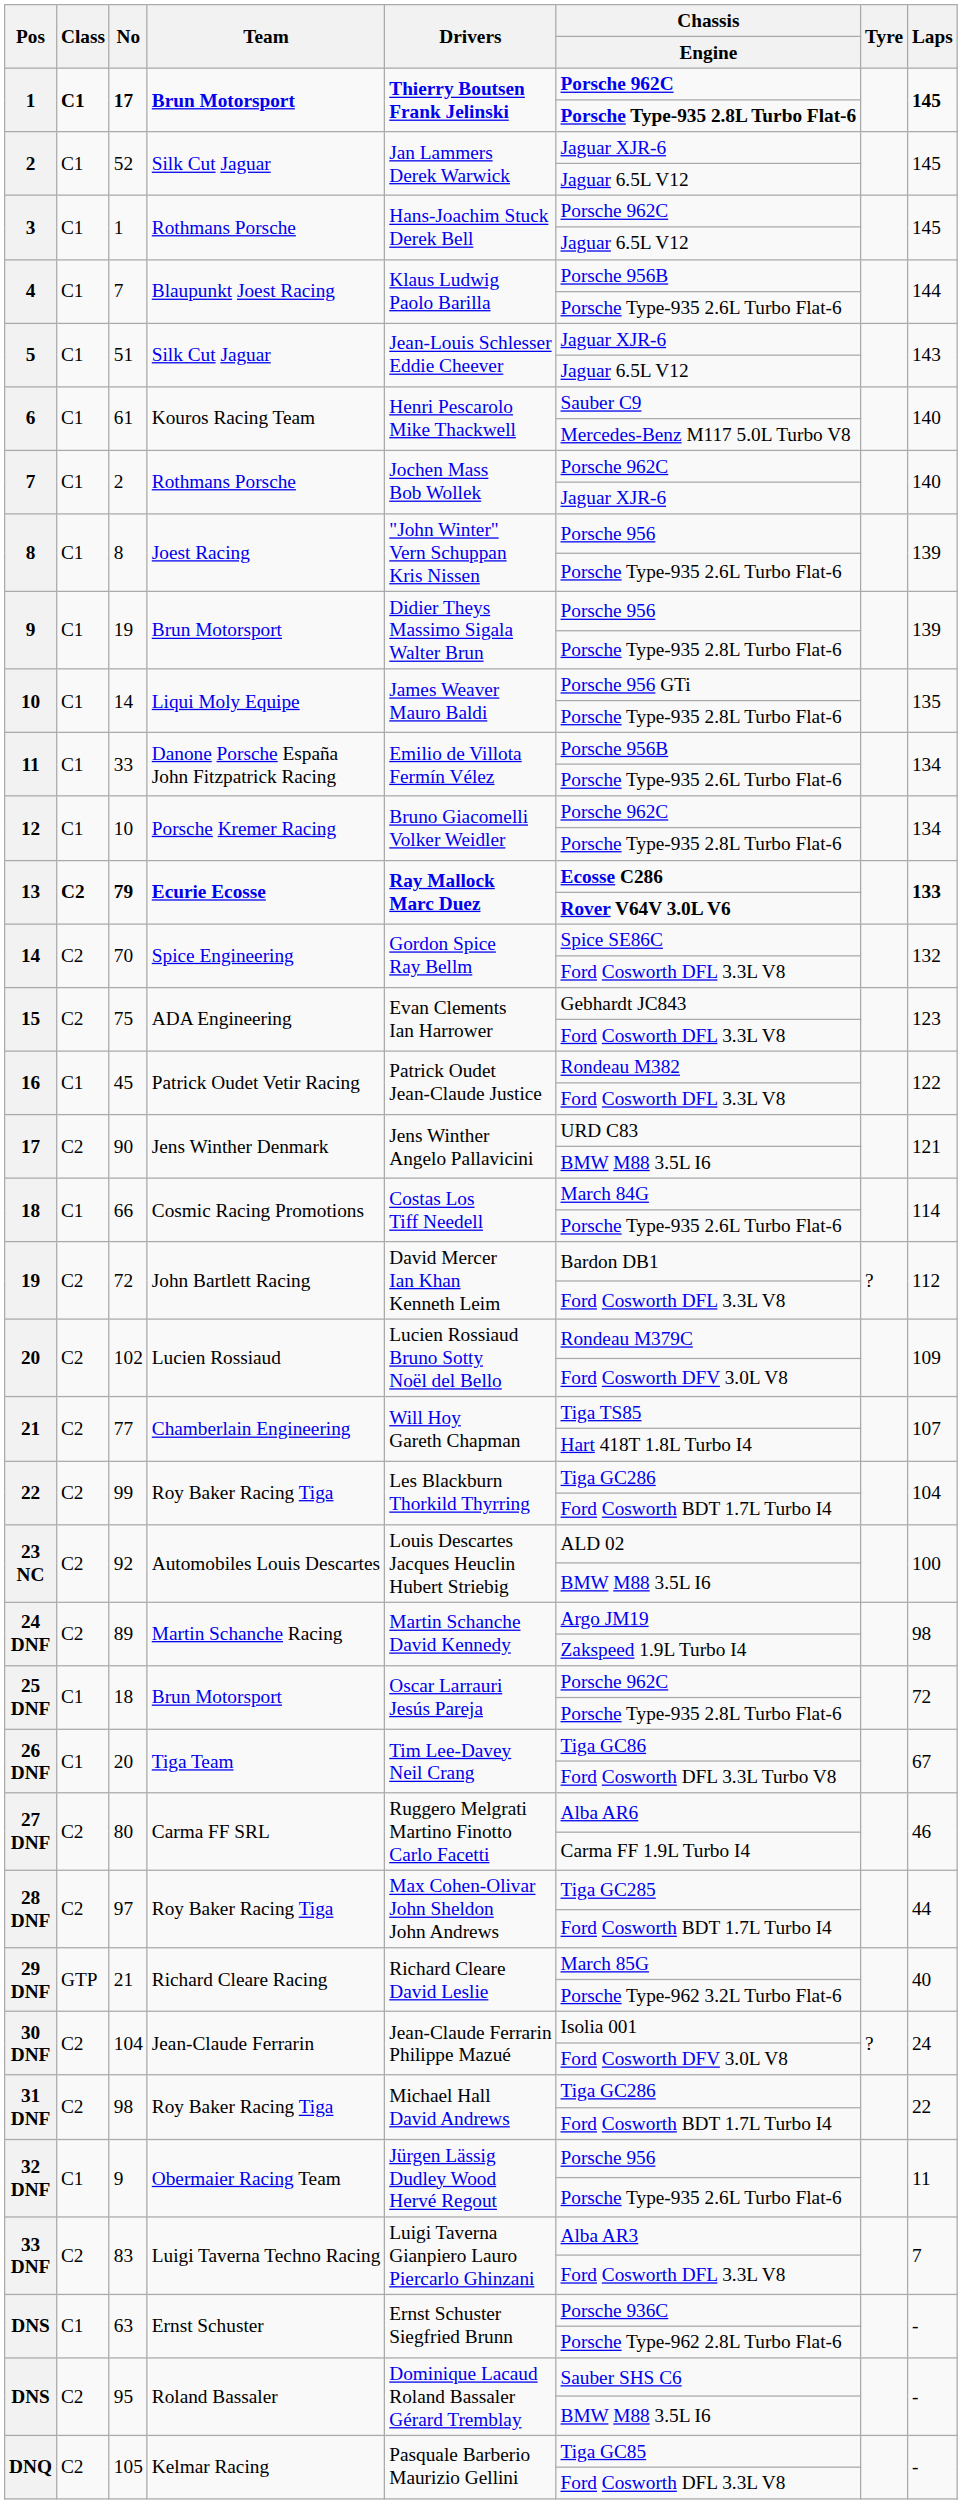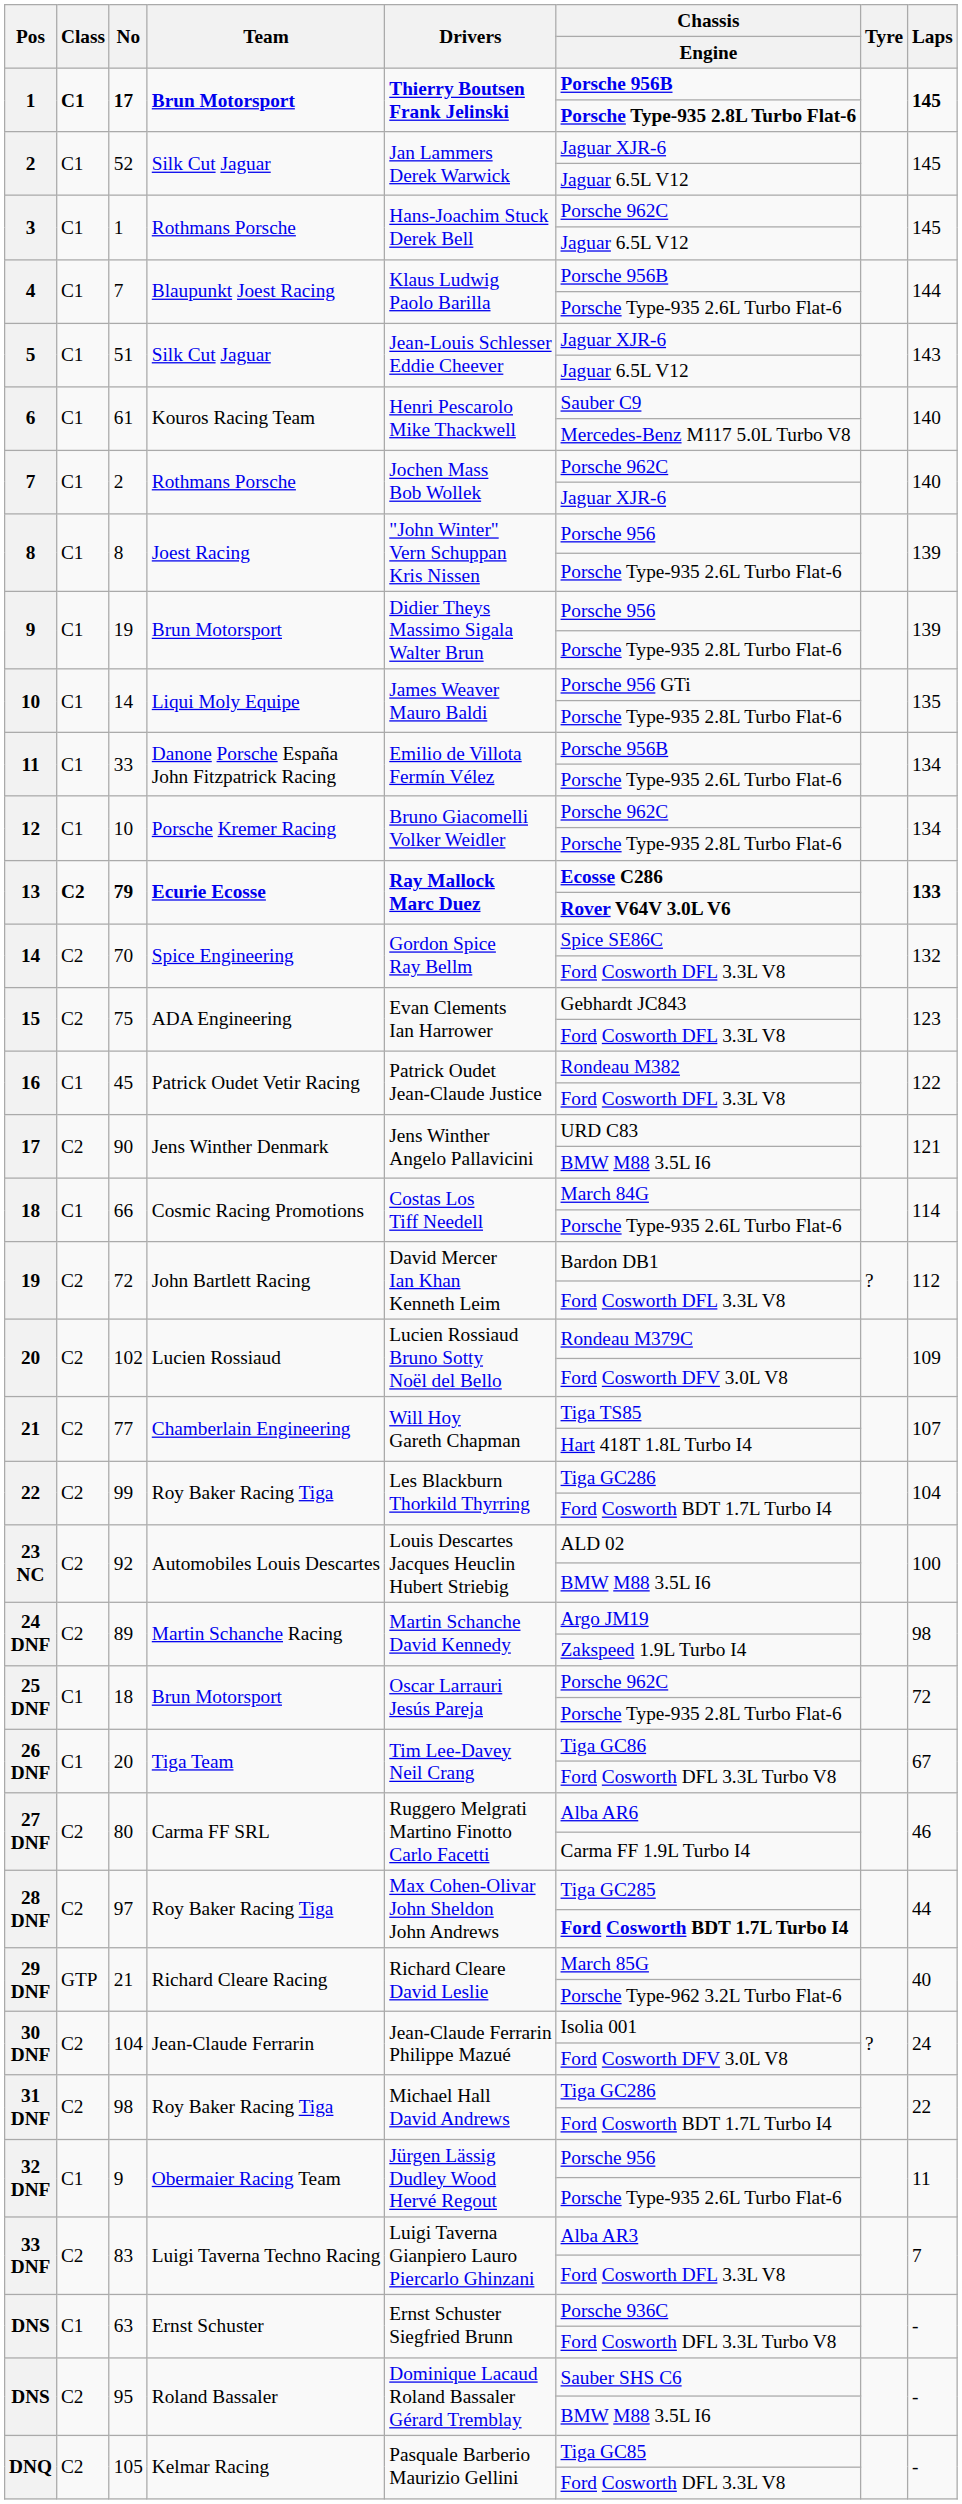(617, 84) Porsche 962C -> (617, 84) Porsche 956B
(696, 1928) normal -> (705, 1928) bold
(701, 2341) Porsche Type-962 2.8L Turbo Flat-6 -> (698, 2341) Ford Cosworth DFL 3.3L Turbo V8
